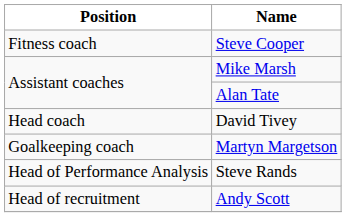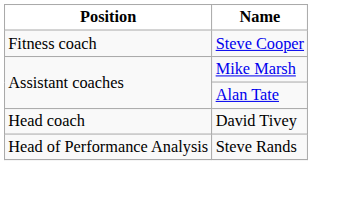- row: (276, 146)
- row: (253, 198)
